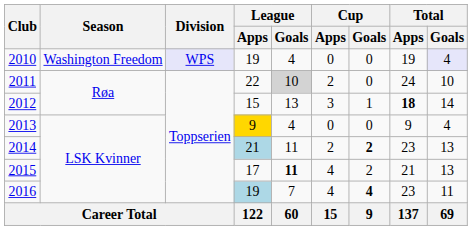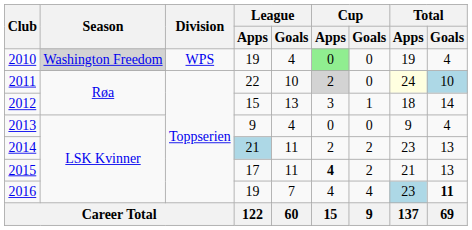(103, 59) no background -> (103, 59) lightgrey background
(200, 59) lavender background -> (200, 59) no background
(330, 59) no background -> (330, 59) lightgreen background
(447, 59) lavender background -> (447, 59) no background
(291, 81) lightgrey background -> (291, 81) no background
(330, 81) no background -> (330, 81) lightgrey background
(408, 81) no background -> (408, 81) lightyellow background
(447, 81) no background -> (447, 81) lightblue background
(408, 103) bold -> (408, 103) normal
(253, 125) gold background -> (253, 125) no background
(369, 147) bold -> (369, 147) normal
(291, 170) bold -> (291, 170) normal
(330, 170) normal -> (330, 170) bold
(253, 192) lightblue background -> (253, 192) no background
(369, 192) bold -> (369, 192) normal
(408, 192) no background -> (408, 192) lightblue background
(447, 192) normal -> (447, 192) bold
